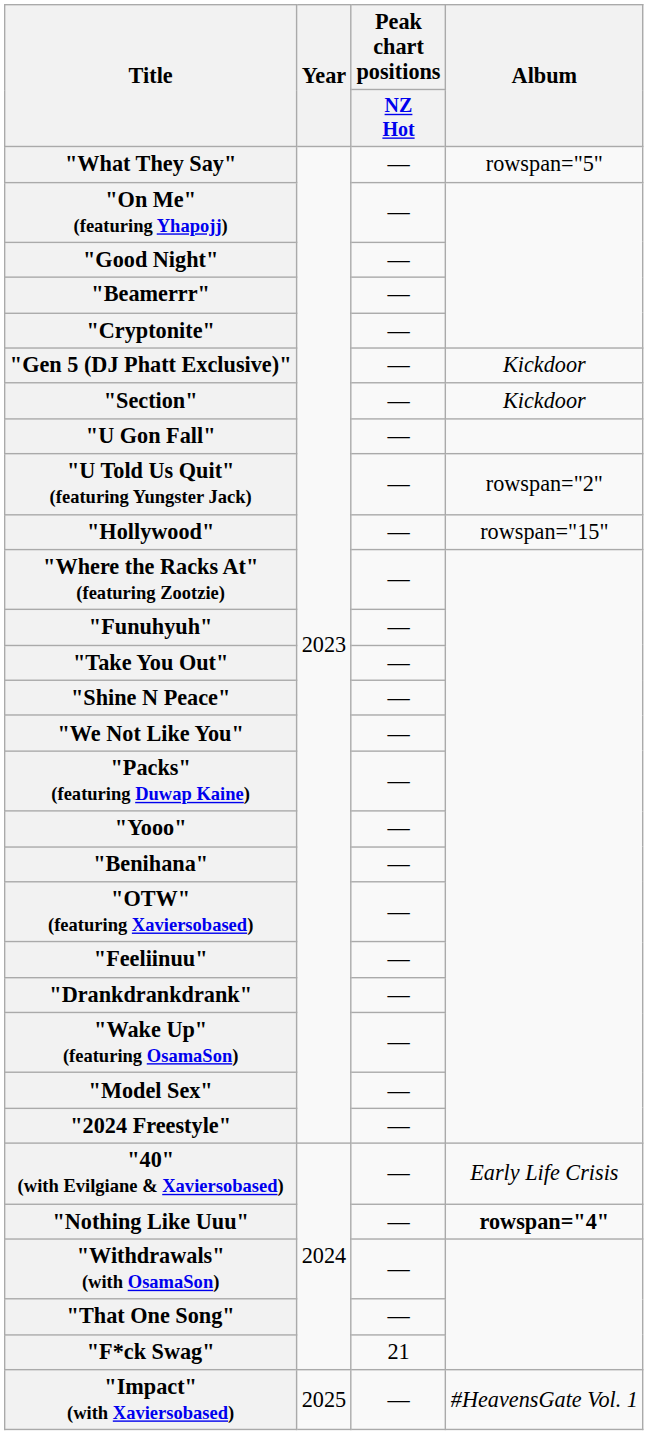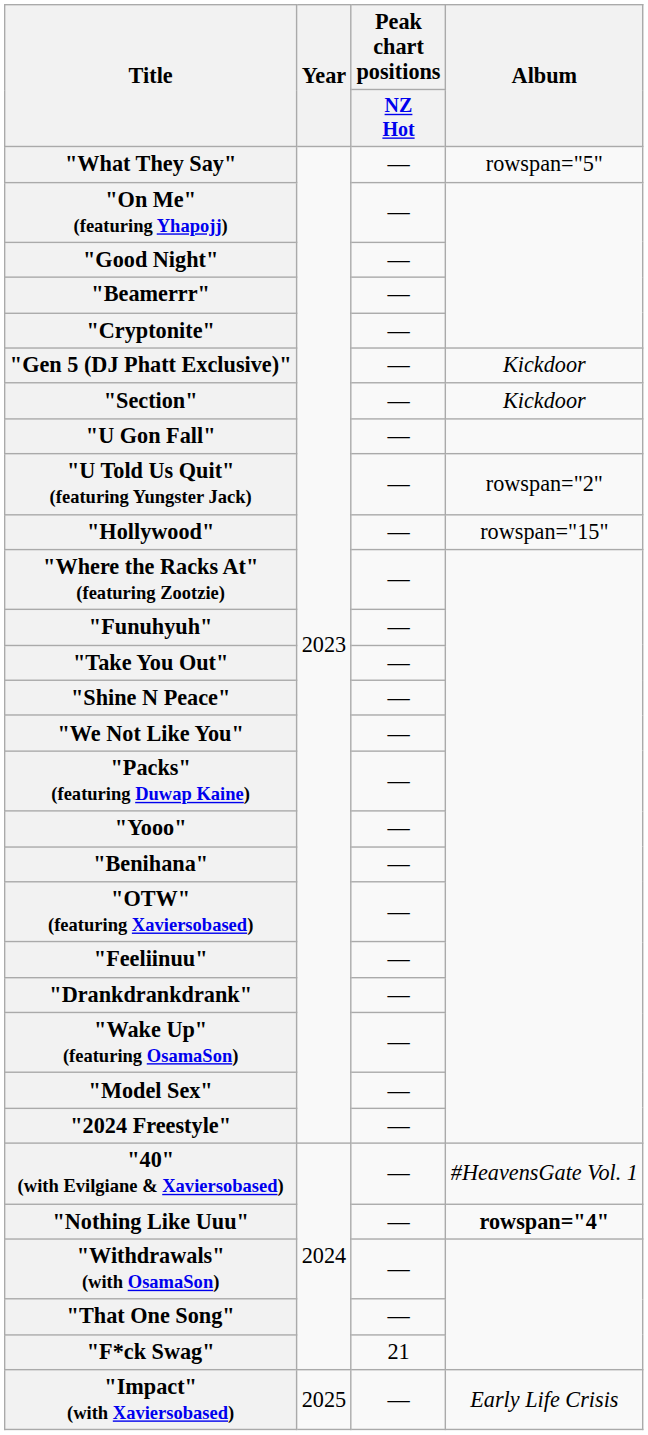(544, 1173) Early Life Crisis -> (544, 1173) #HeavensGate Vol. 1
(544, 1399) #HeavensGate Vol. 1 -> (544, 1399) Early Life Crisis
